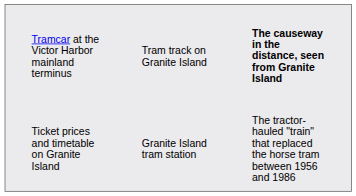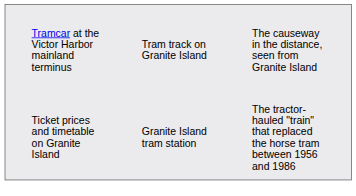(288, 56) bold -> (287, 50) normal
